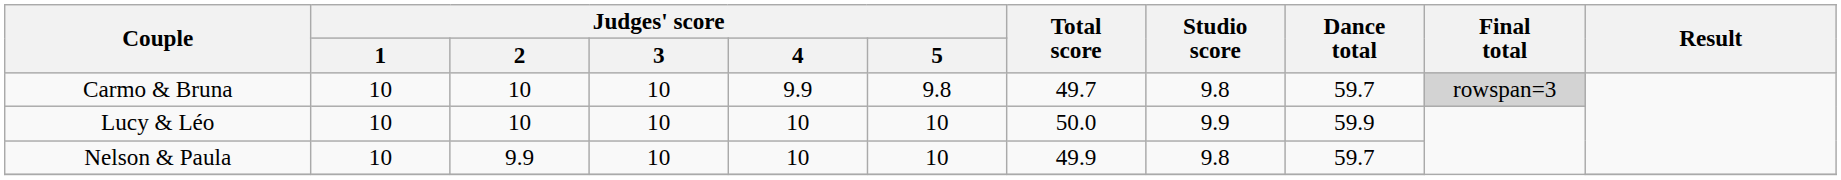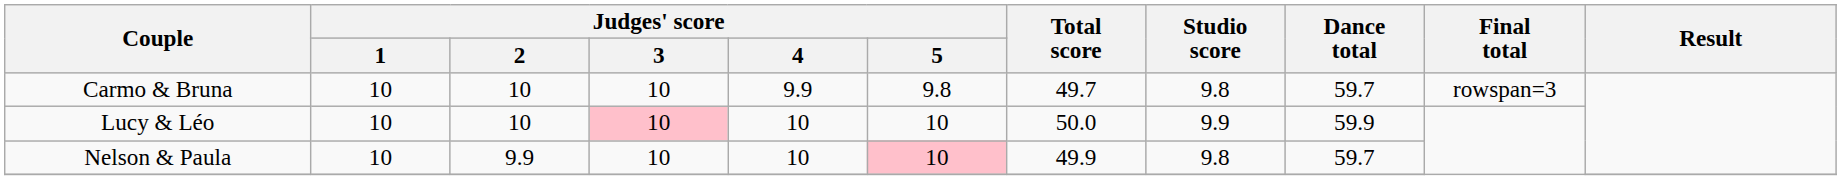(1505, 89) lightgrey background -> (1505, 89) no background
(659, 123) no background -> (659, 123) pink background
(937, 157) no background -> (937, 157) pink background
